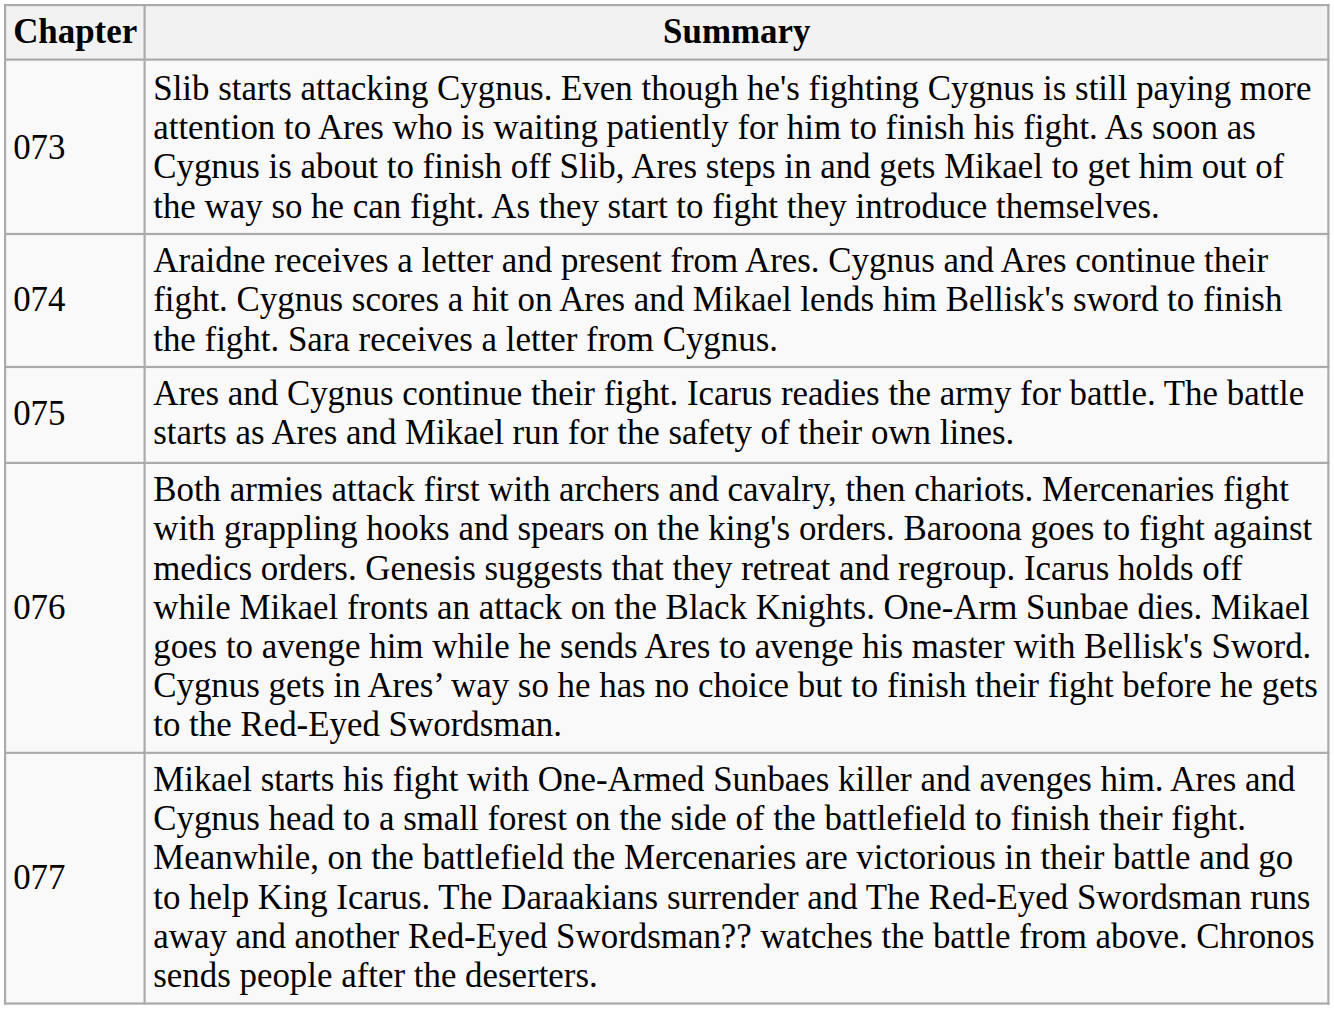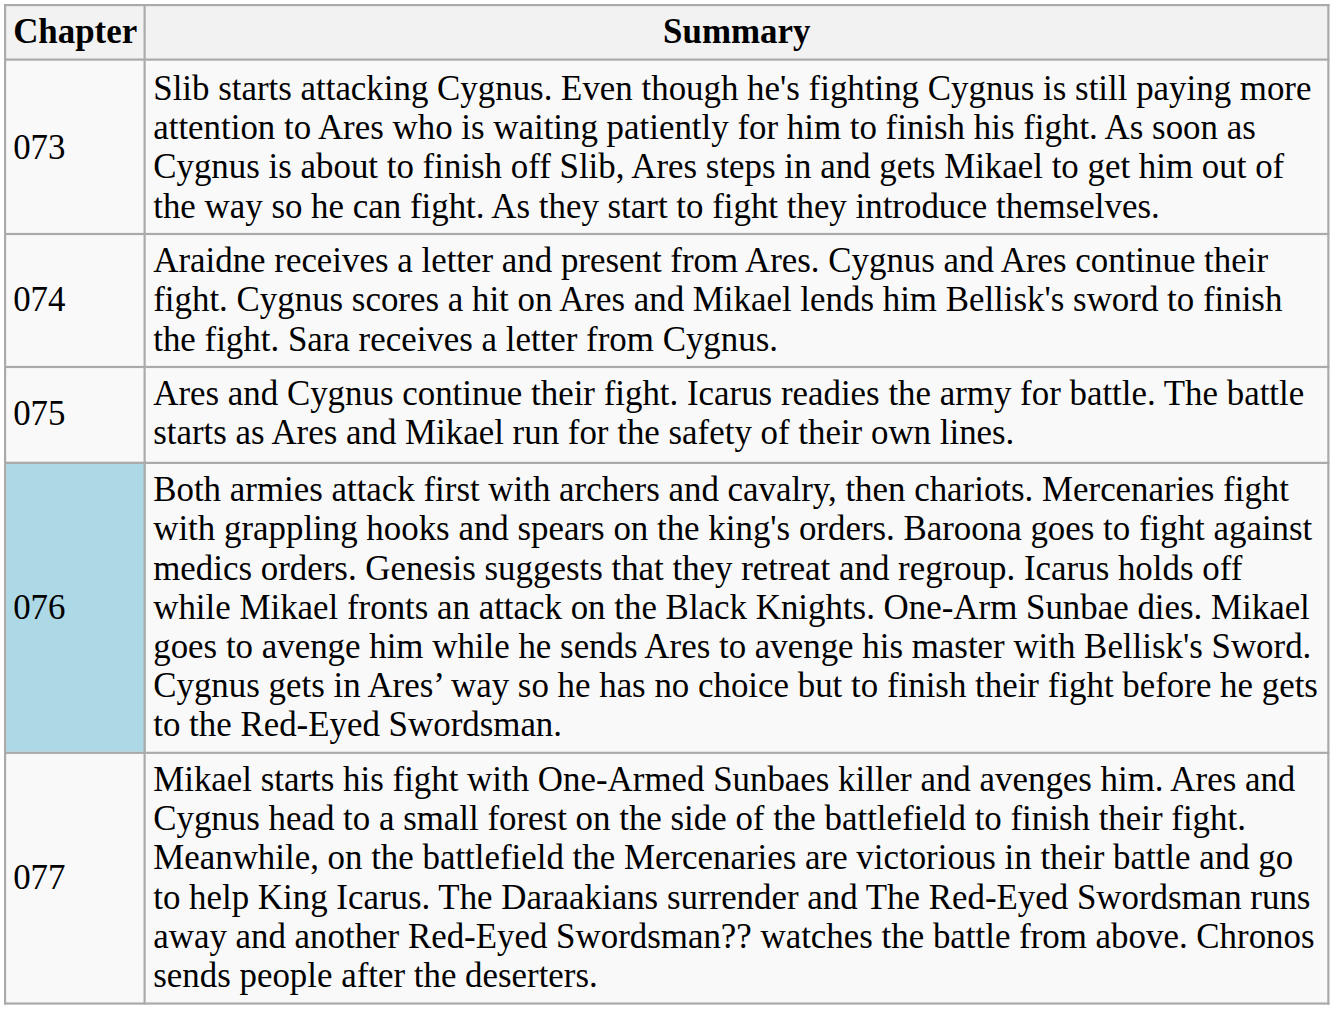(39, 606) no background -> (39, 606) lightblue background
